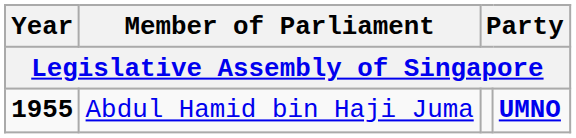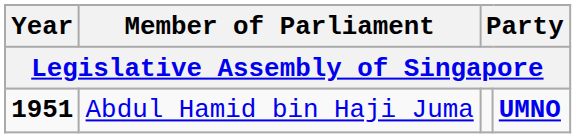(42, 110) 1955 -> (42, 110) 1951
